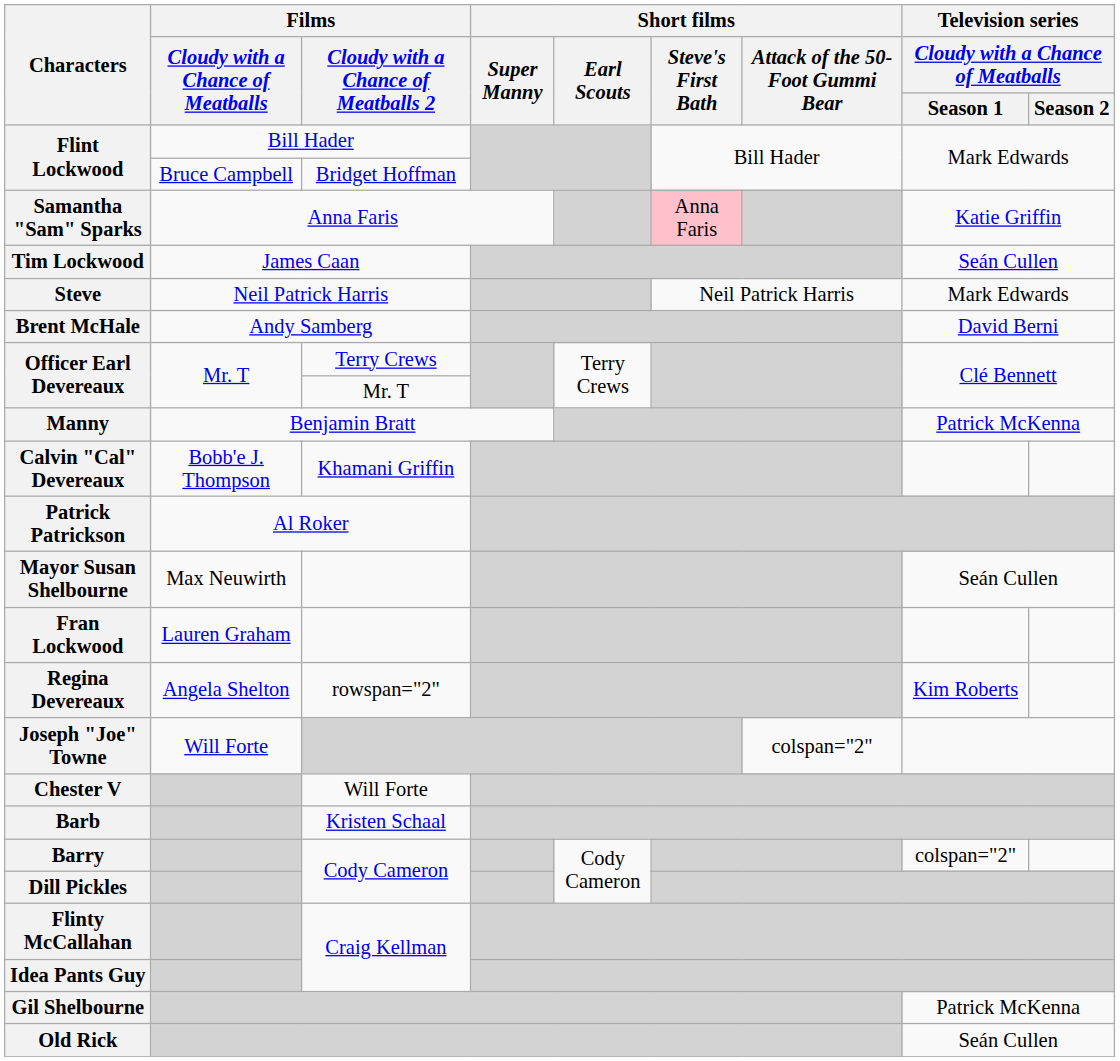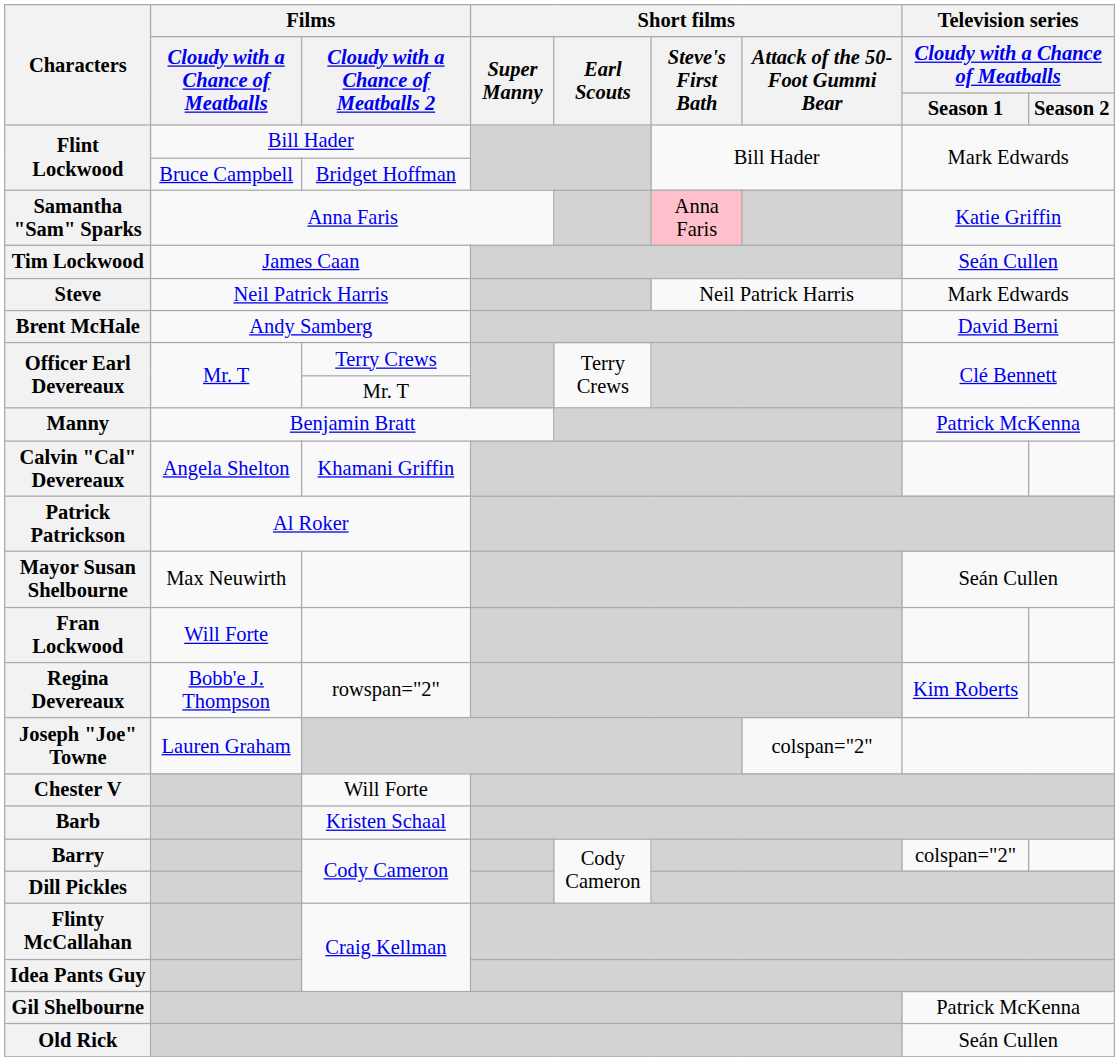(226, 468) Bobb'e J. Thompson -> (226, 468) Angela Shelton
(226, 634) Lauren Graham -> (226, 634) Will Forte
(226, 690) Angela Shelton -> (226, 690) Bobb'e J. Thompson
(226, 745) Will Forte -> (226, 745) Lauren Graham
